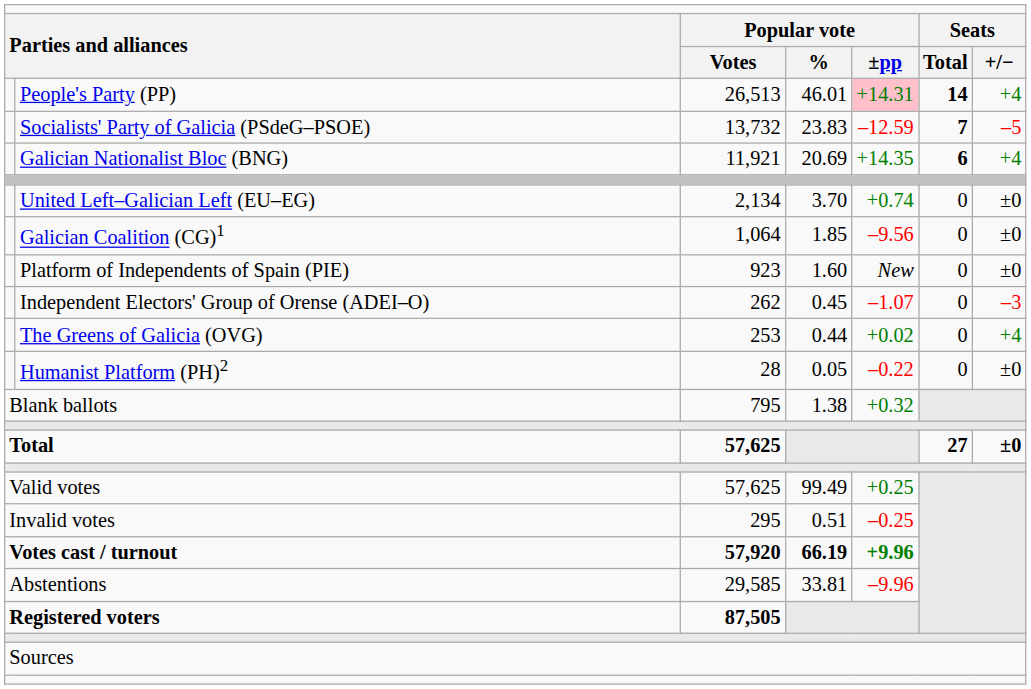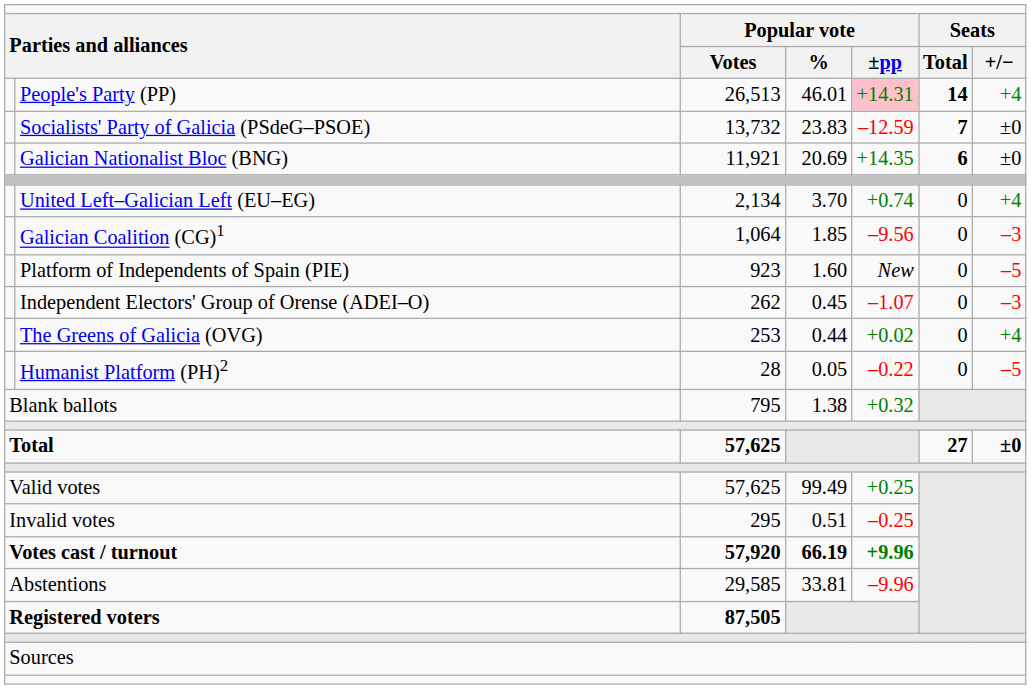(1011, 126) –5 -> (1011, 126) ±0
(1011, 158) +4 -> (1011, 158) ±0
(1011, 200) ±0 -> (1011, 200) +4
(1011, 235) ±0 -> (1011, 235) –3
(1011, 270) ±0 -> (1011, 270) –5
(1011, 369) ±0 -> (1011, 369) –5
